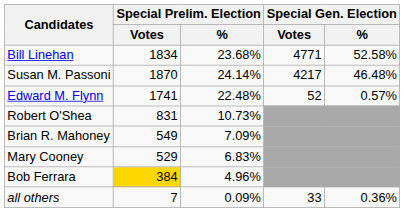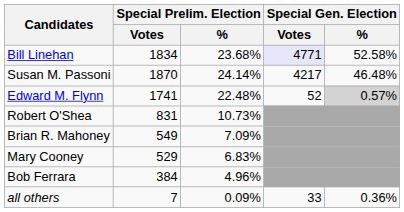(307, 55) no background -> (307, 55) lavender background
(379, 95) no background -> (379, 95) lightgrey background
(167, 177) gold background -> (167, 177) no background
